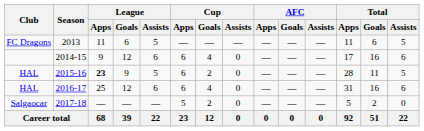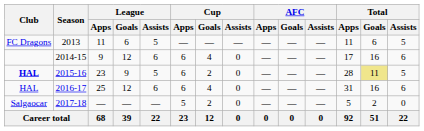(29, 73) normal -> (29, 73) bold
(101, 73) bold -> (101, 73) normal
(374, 73) no background -> (374, 73) khaki background
